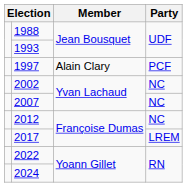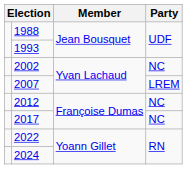- row: (27, 66)
(157, 102) NC -> (164, 84) LREM
(164, 137) LREM -> (157, 119) NC
